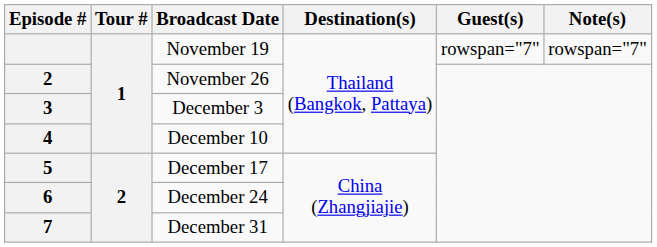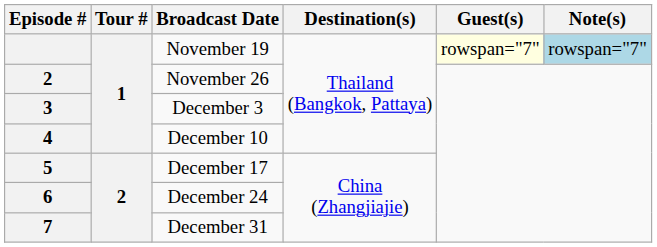(490, 49) no background -> (490, 49) lightyellow background
(597, 49) no background -> (597, 49) lightblue background
